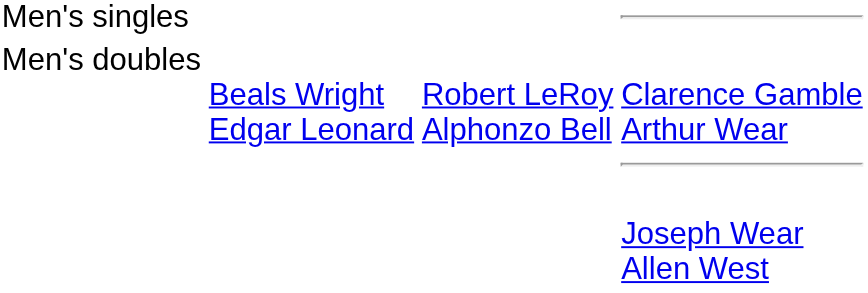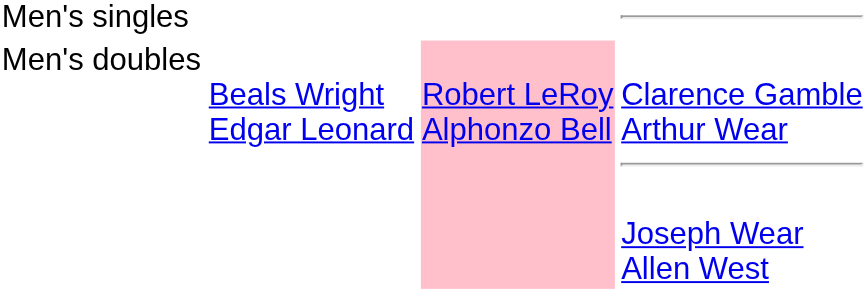(518, 111) no background -> (518, 111) pink background
